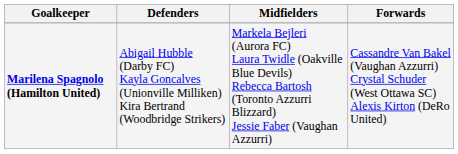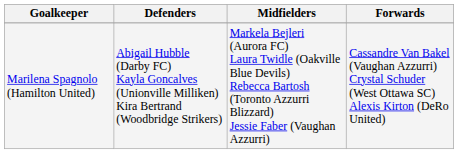(55, 85) bold -> (52, 85) normal
